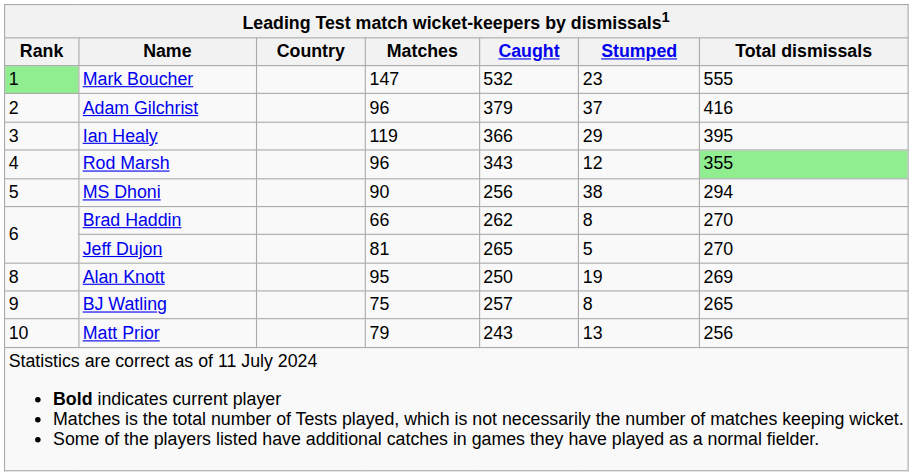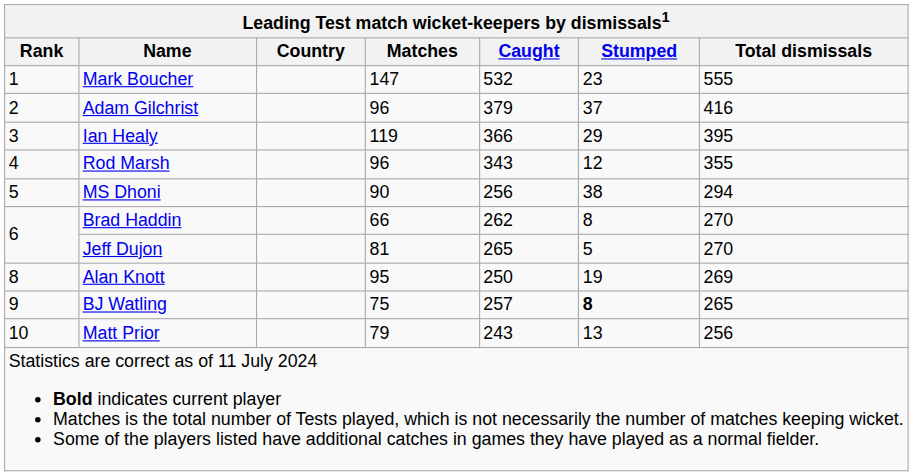(14, 79) lightgreen background -> (14, 79) no background
(718, 164) lightgreen background -> (718, 164) no background
(588, 305) normal -> (588, 305) bold
